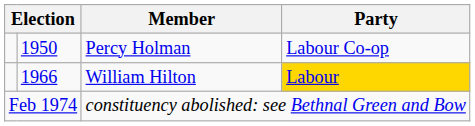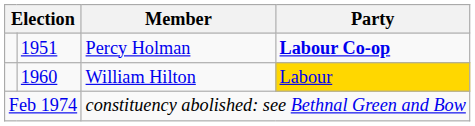(39, 47) 1950 -> (39, 47) 1951
(338, 47) normal -> (335, 47) bold
(39, 76) 1966 -> (39, 76) 1960
